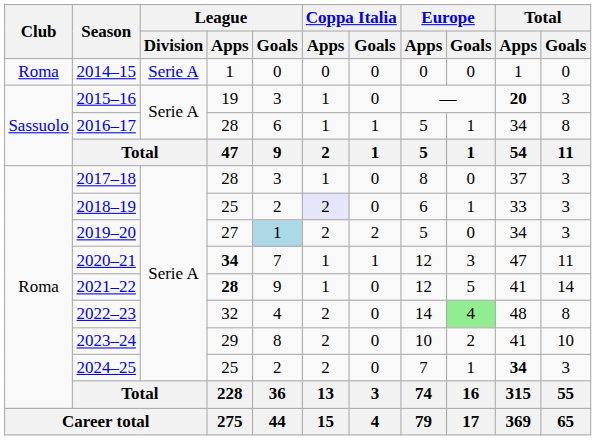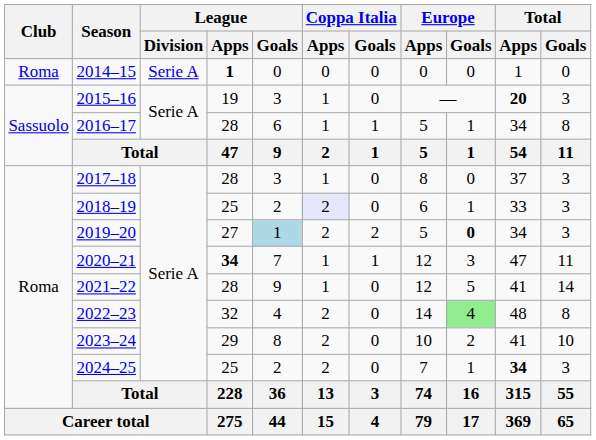(230, 71) normal -> (230, 71) bold
(471, 233) normal -> (471, 233) bold
(230, 286) bold -> (230, 286) normal
